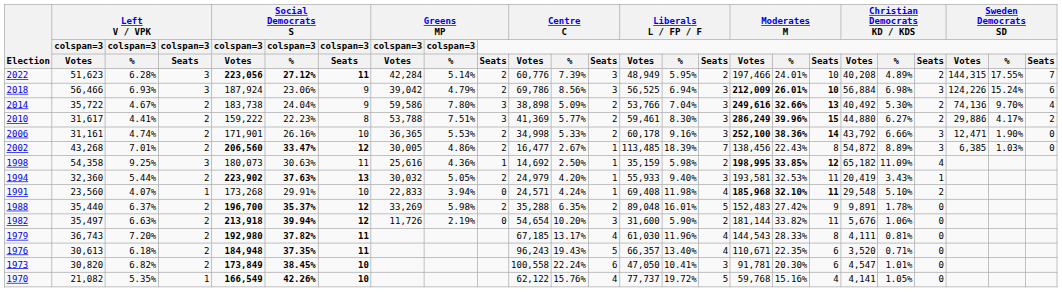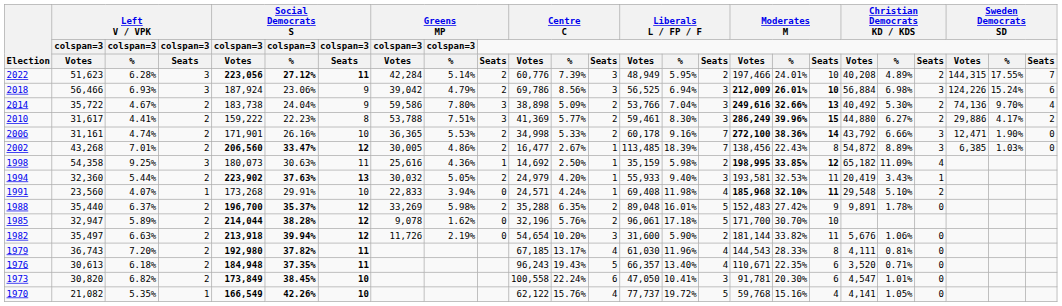(725, 134) 3 -> (725, 134) 7
(751, 134) 252,100 -> (751, 134) 272,100
+ row: (17, 222)
